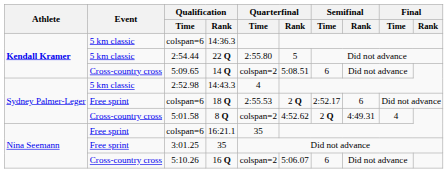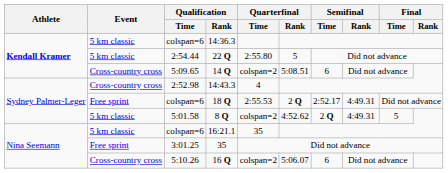(112, 86) 5 km classic -> (126, 86) Cross-country cross
(361, 101) 6 -> (361, 101) 4:49.31
(126, 116) Cross-country cross -> (112, 116) 5 km classic
(396, 116) 4 -> (396, 116) 5
(109, 131) Free sprint -> (112, 131) 5 km classic
